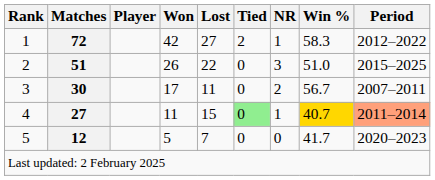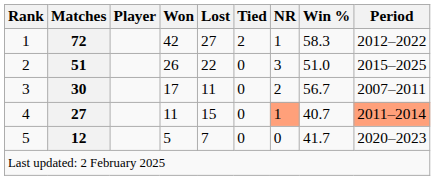(241, 114) lightgreen background -> (241, 114) no background
(278, 114) no background -> (278, 114) lightsalmon background
(317, 114) gold background -> (317, 114) no background
